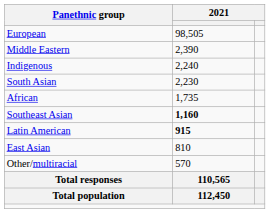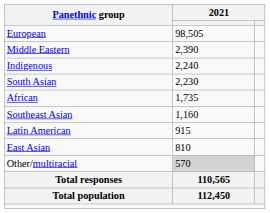(187, 114) bold -> (187, 114) normal
(183, 131) bold -> (183, 131) normal
(183, 163) no background -> (183, 163) lightgrey background
